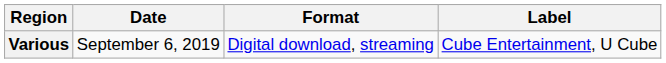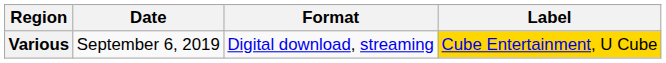(549, 44) no background -> (549, 44) gold background
